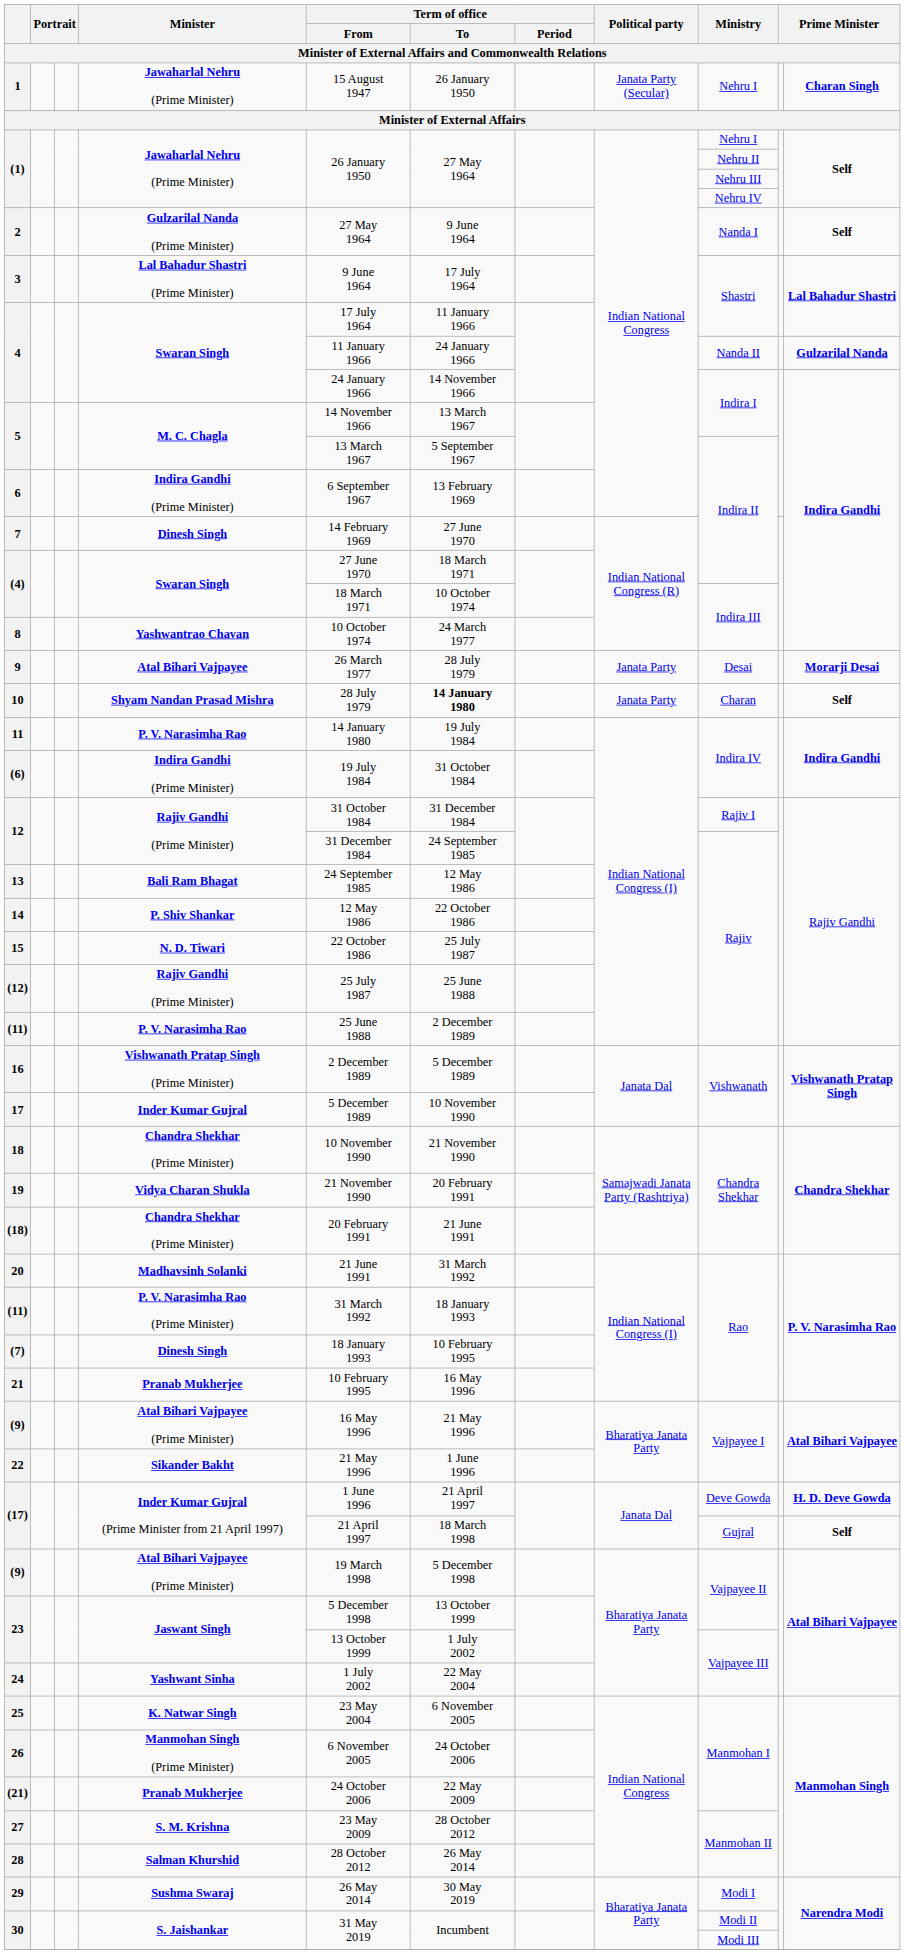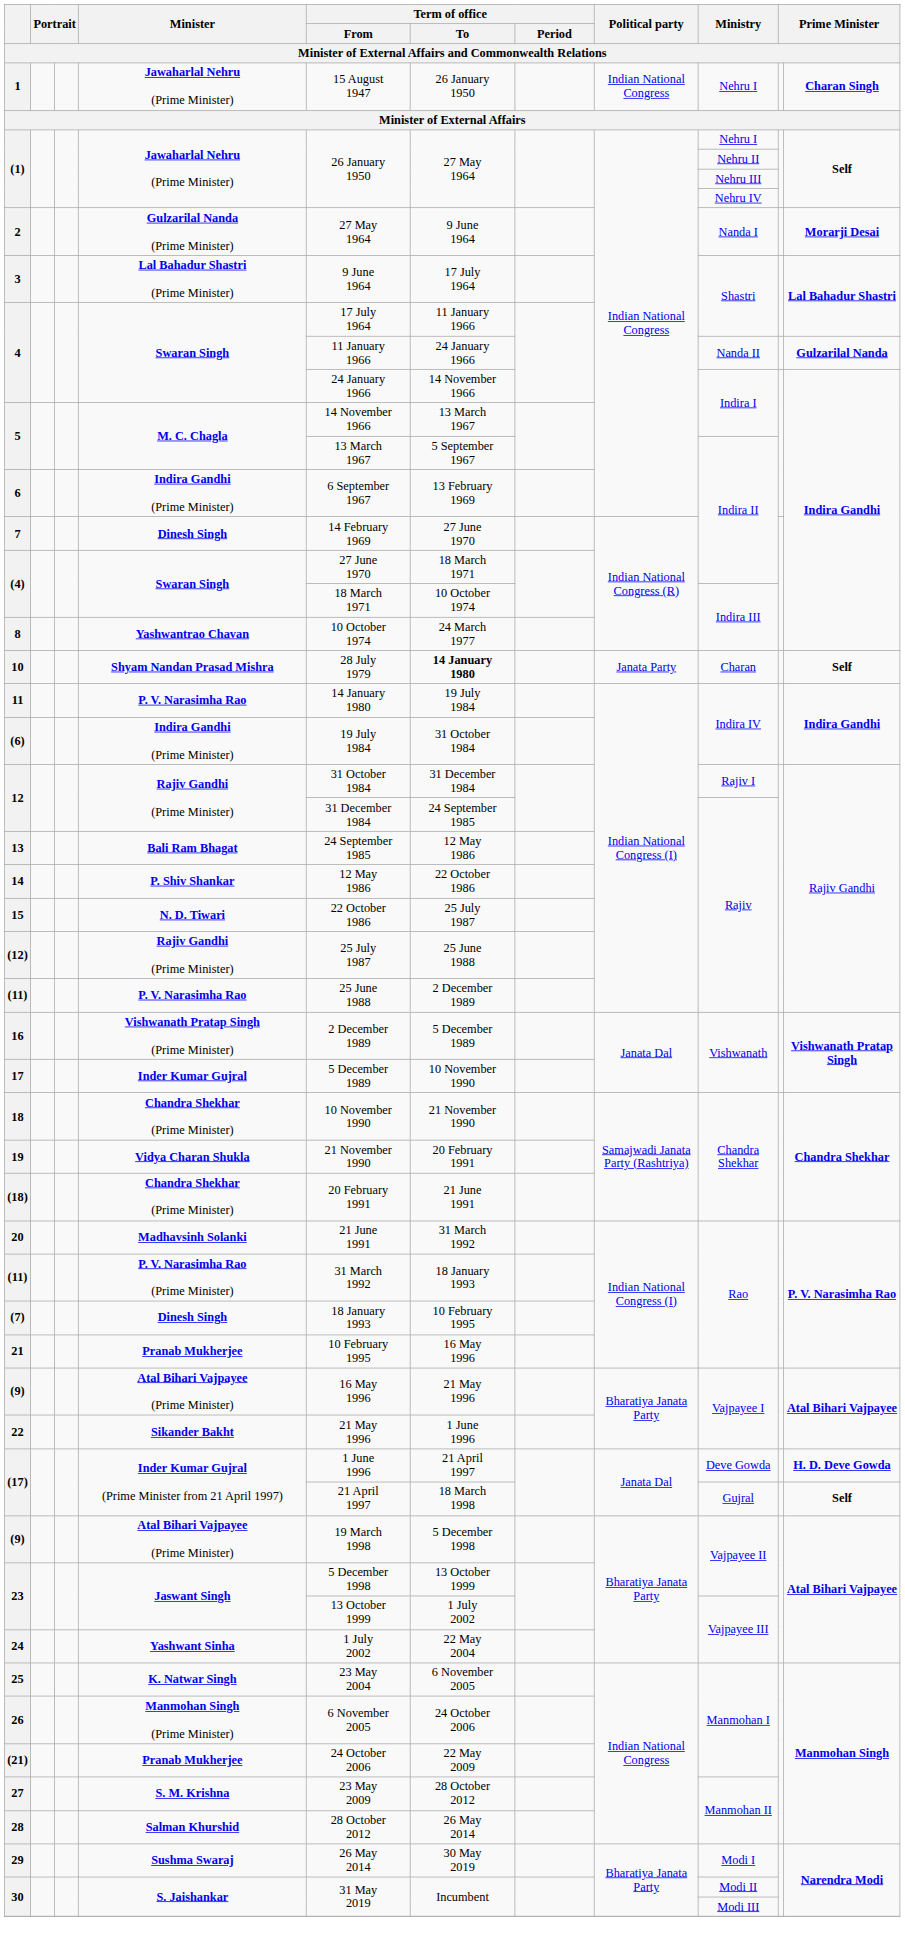(646, 86) Janata Party (Secular) -> (646, 86) Indian National Congress
(842, 231) Self -> (842, 231) Morarji Desai
- row: (17, 667)
